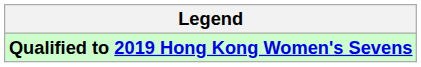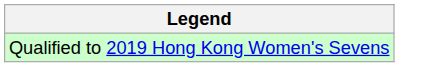(211, 47) bold -> (199, 47) normal
